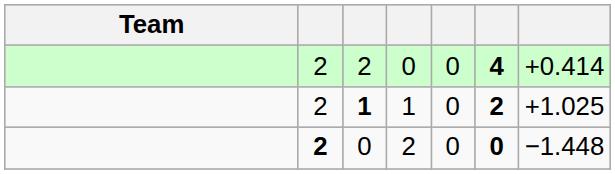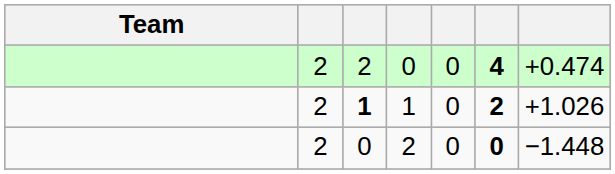(564, 65) +0.414 -> (564, 65) +0.474
(564, 106) +1.025 -> (564, 106) +1.026
(320, 147) bold -> (320, 147) normal
